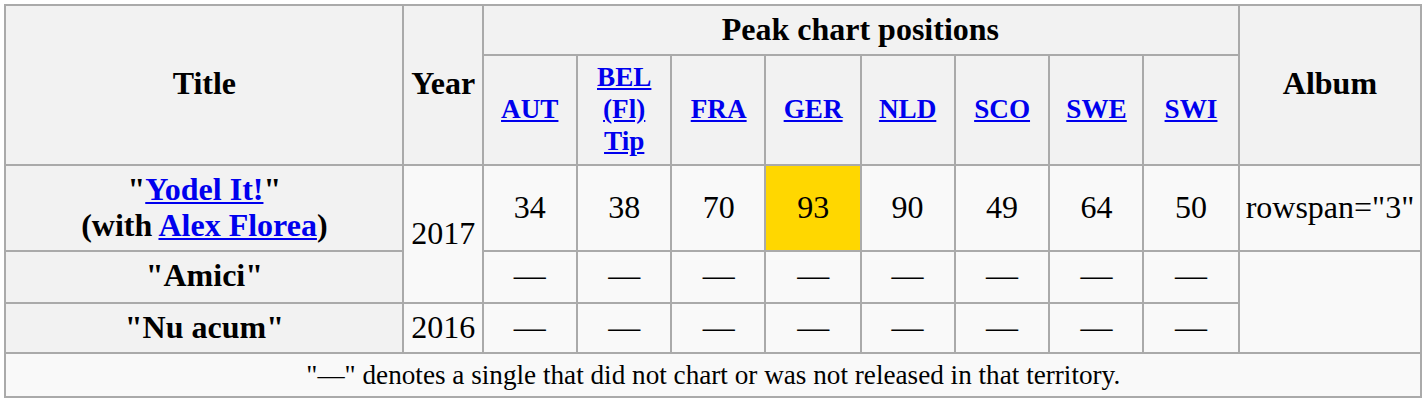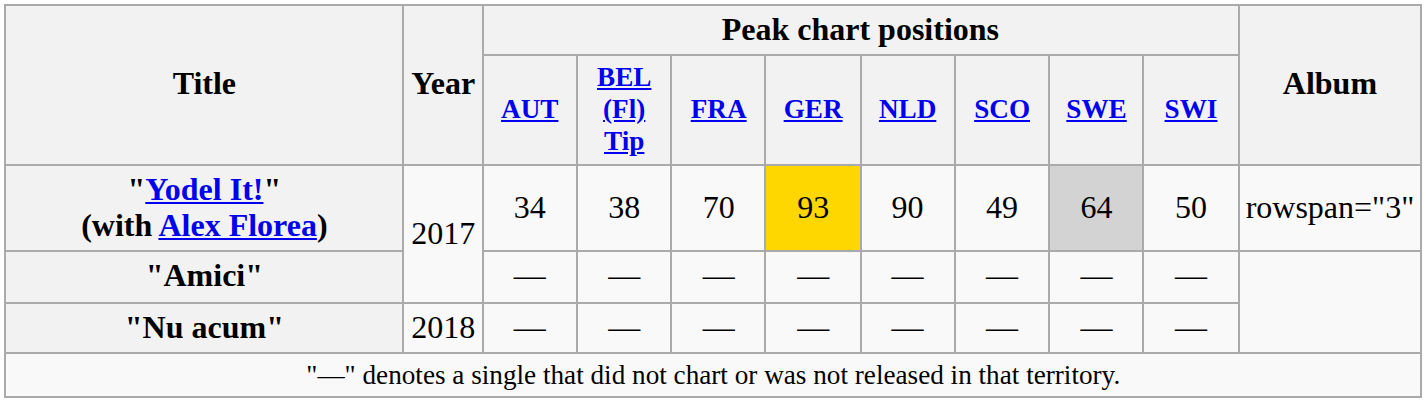(1097, 207) no background -> (1097, 207) lightgrey background
(443, 326) 2016 -> (443, 326) 2018
